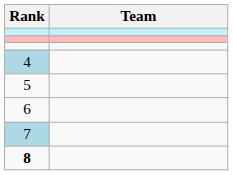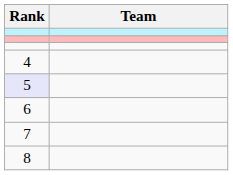(27, 61) lightblue background -> (27, 61) no background
(27, 85) no background -> (27, 85) lavender background
(27, 133) lightblue background -> (27, 133) no background
(27, 158) bold -> (27, 158) normal
